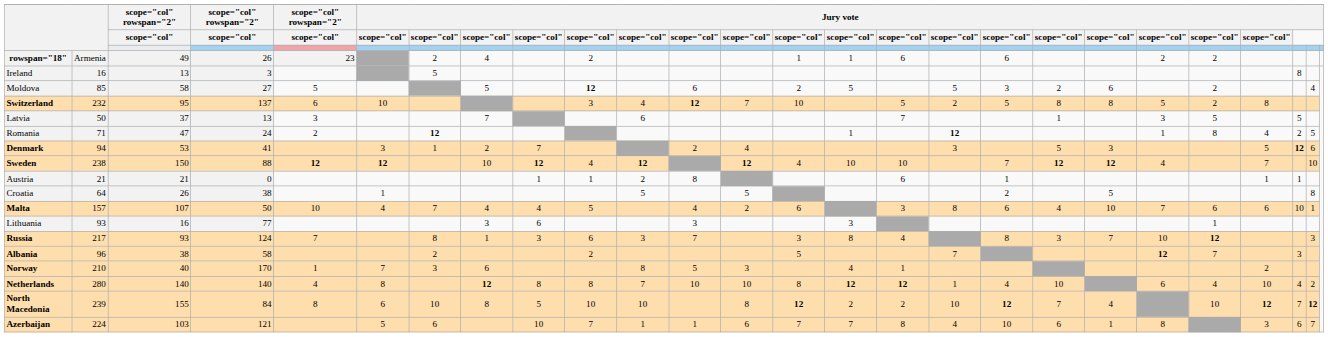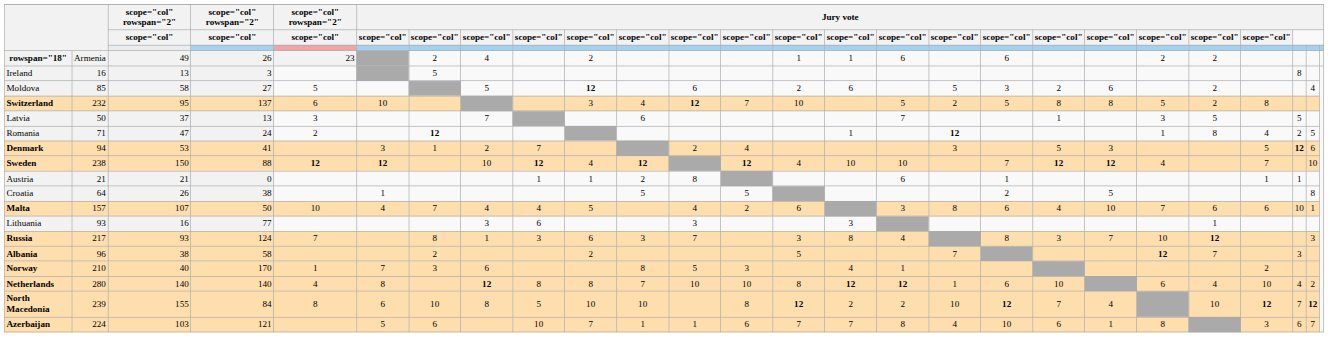(851, 88) 5 -> (851, 88) 6
(1007, 283) 4 -> (1007, 283) 6
